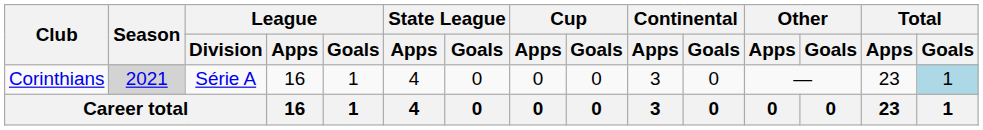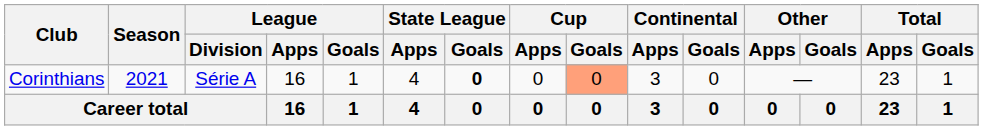(147, 79) lightgrey background -> (147, 79) no background
(477, 79) normal -> (477, 79) bold
(597, 79) no background -> (597, 79) lightsalmon background
(948, 79) lightblue background -> (948, 79) no background
